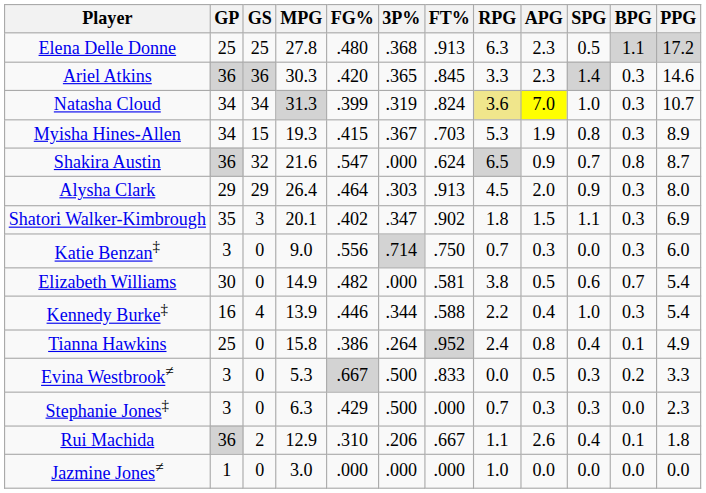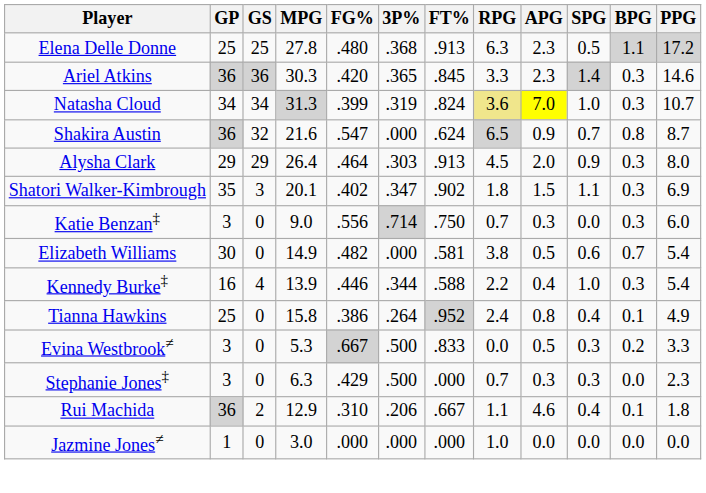- row: (107, 133)
(544, 439) 2.6 -> (544, 411) 4.6
